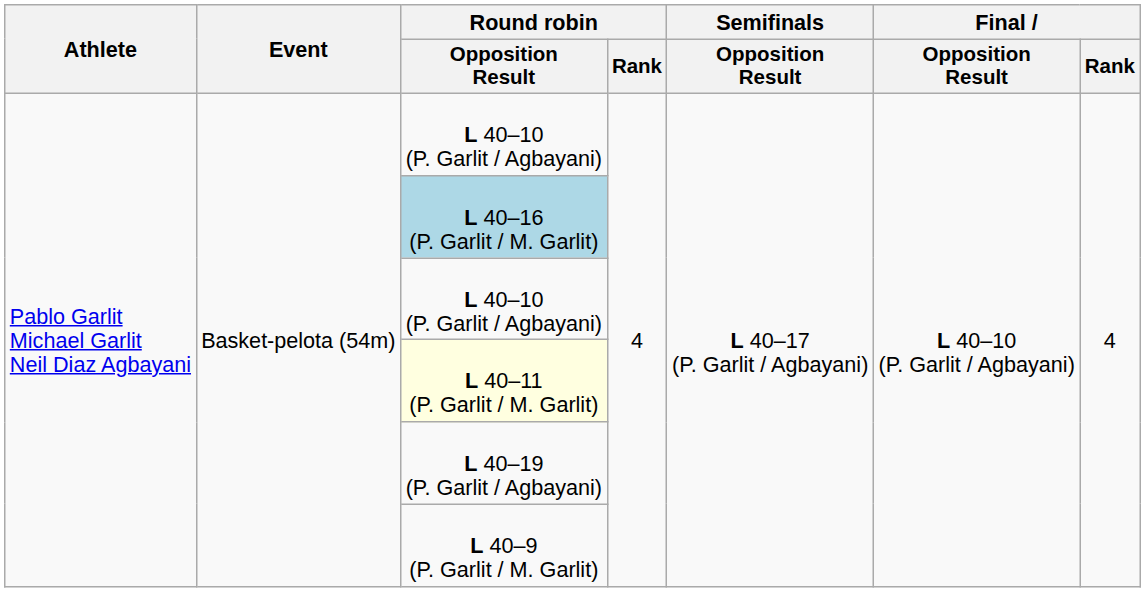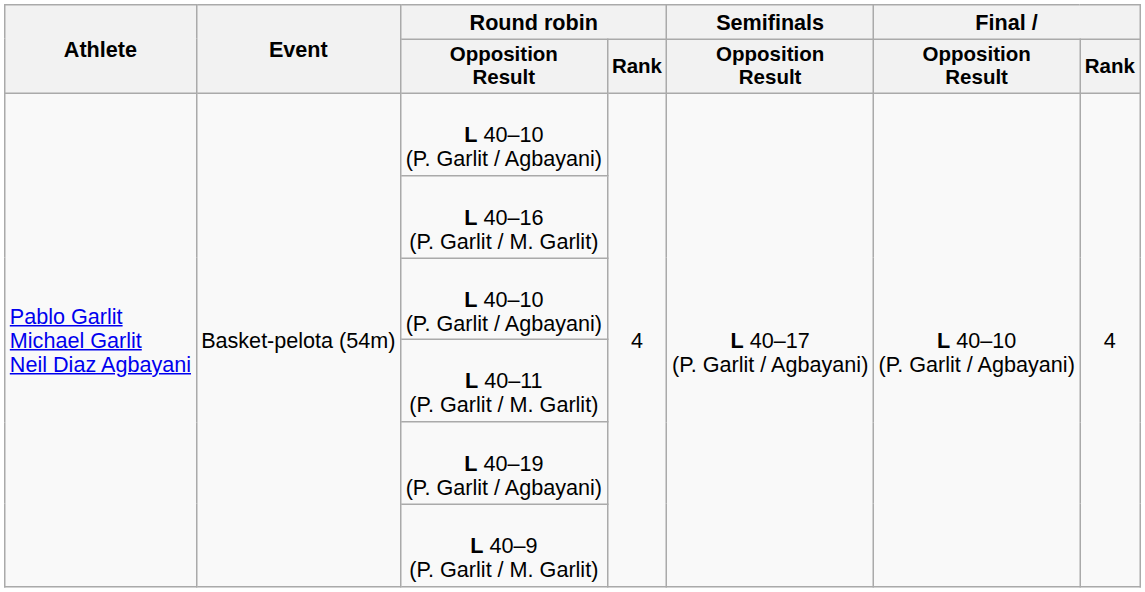(504, 229) lightblue background -> (504, 229) no background
(504, 393) lightyellow background -> (504, 393) no background
